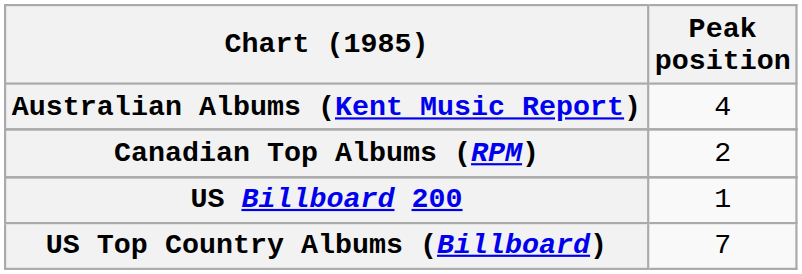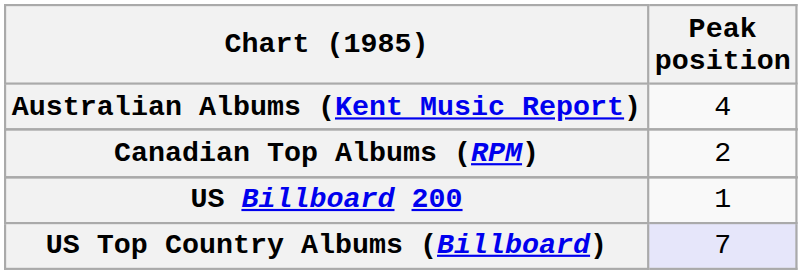(723, 246) no background -> (723, 246) lavender background
